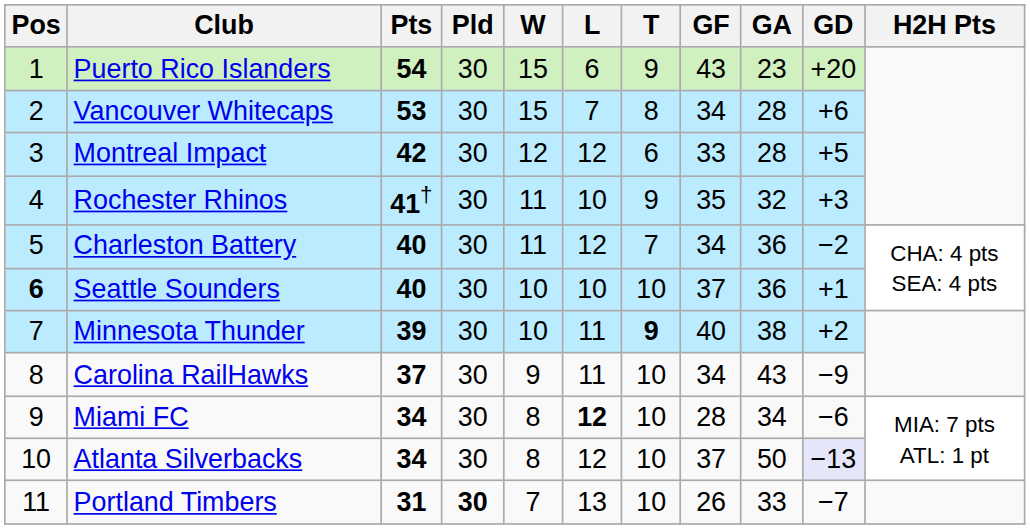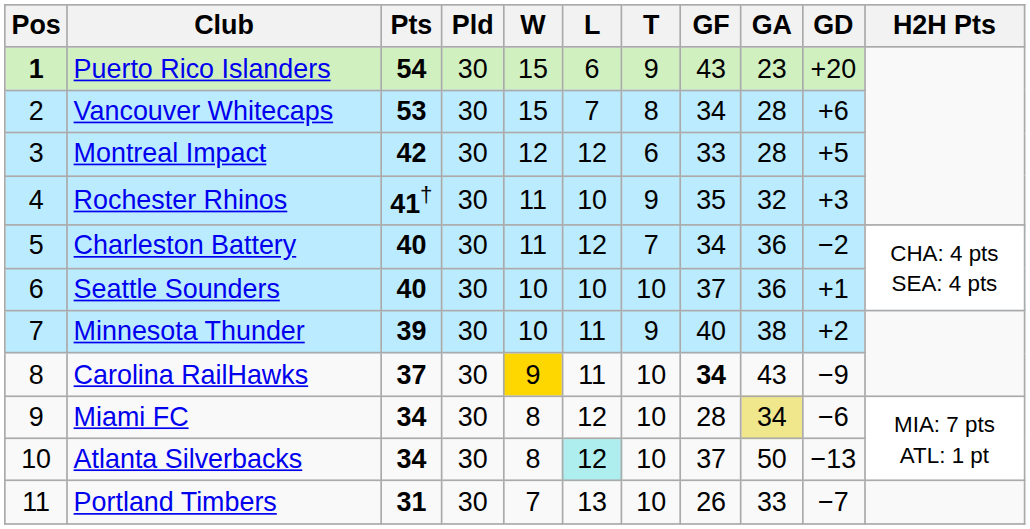(36, 68) normal -> (36, 68) bold
(36, 288) bold -> (36, 288) normal
(651, 331) bold -> (651, 331) normal
(533, 374) no background -> (533, 374) gold background
(711, 374) normal -> (711, 374) bold
(592, 416) bold -> (592, 416) normal
(772, 416) no background -> (772, 416) khaki background
(592, 459) no background -> (592, 459) paleturquoise background
(833, 459) lavender background -> (833, 459) no background
(473, 502) bold -> (473, 502) normal
